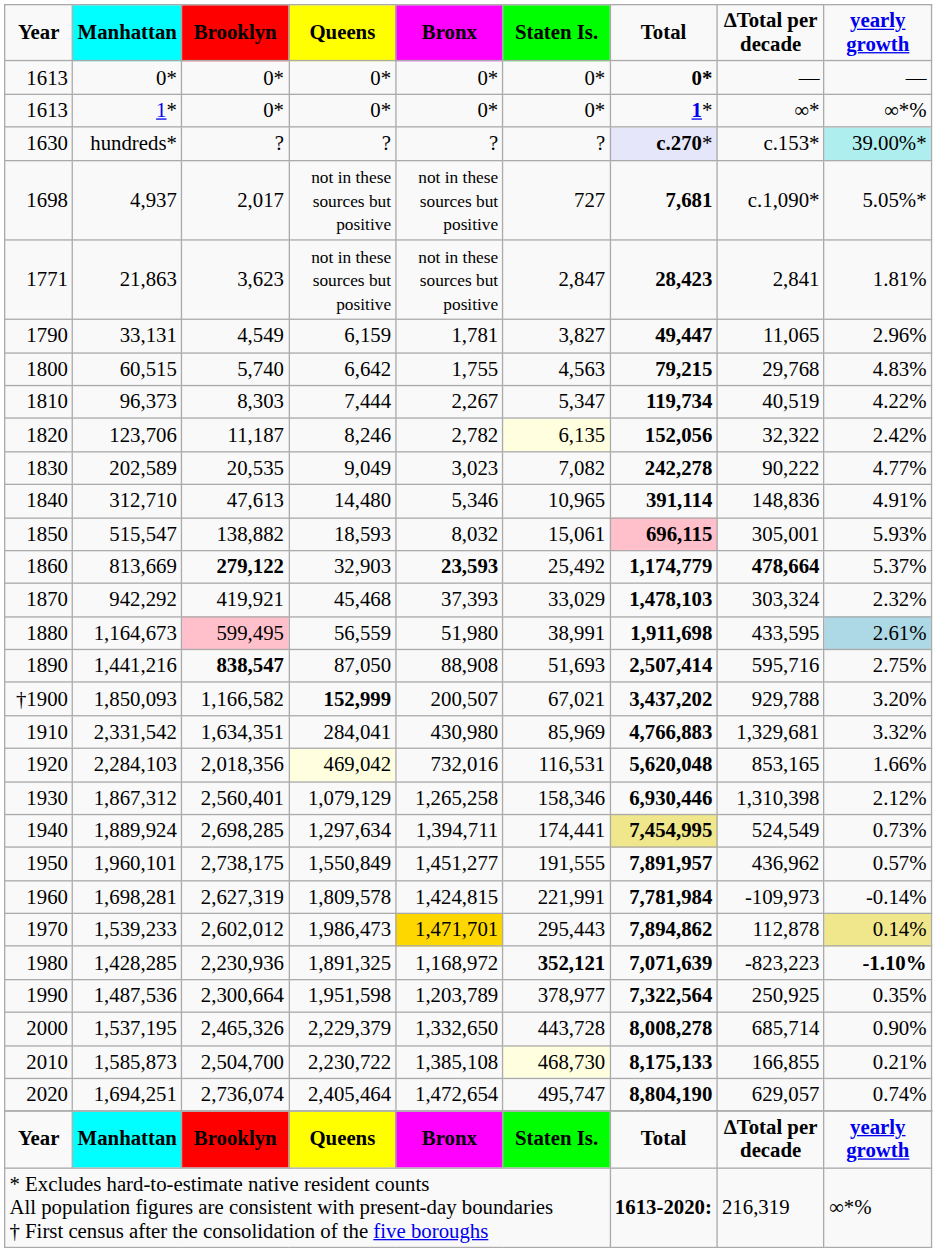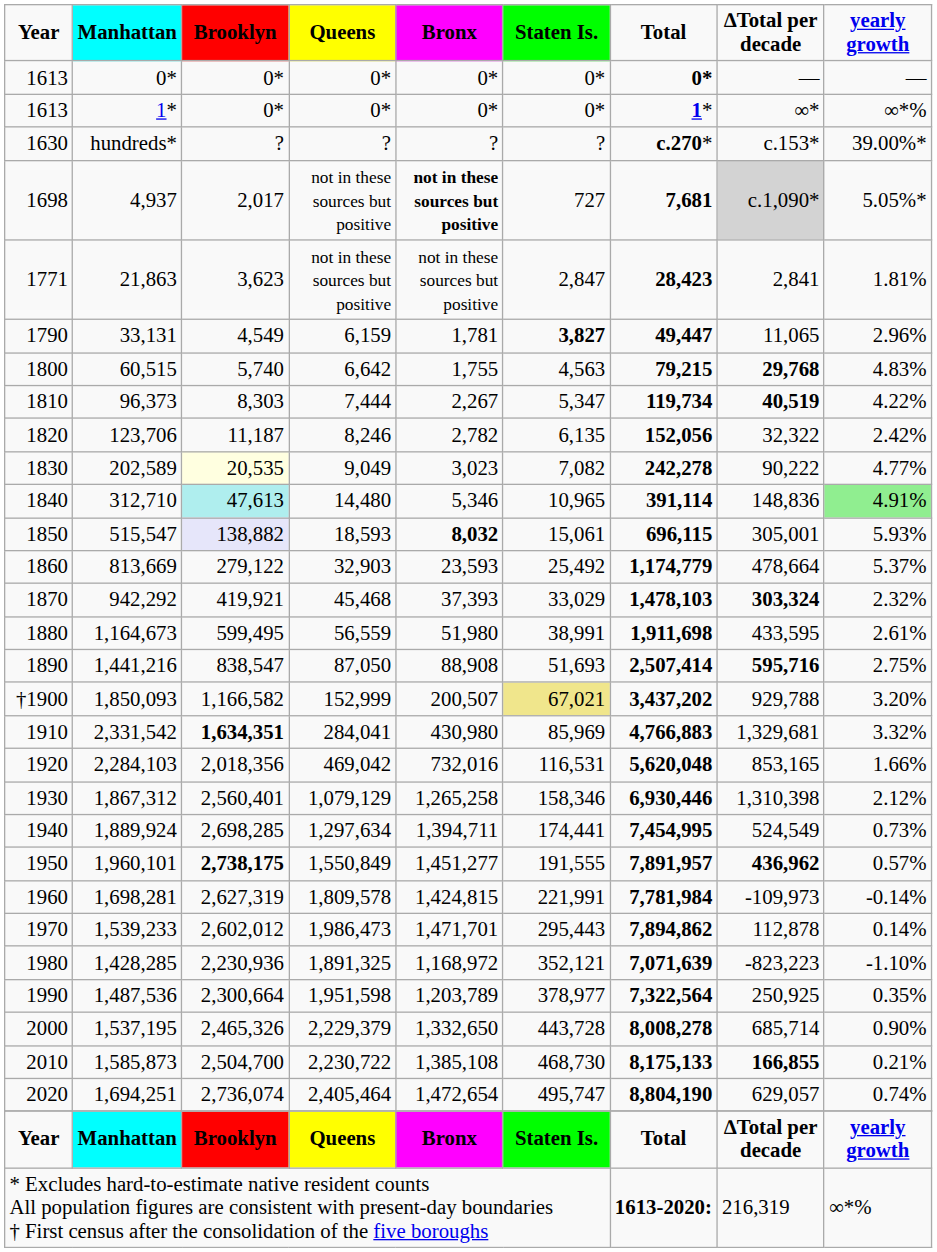(684, 143) lavender background -> (684, 143) no background
(889, 143) paleturquoise background -> (889, 143) no background
(458, 201) normal -> (456, 199) bold
(784, 199) no background -> (784, 199) lightgrey background
(582, 335) normal -> (582, 335) bold
(791, 368) normal -> (791, 368) bold
(791, 401) normal -> (791, 401) bold
(582, 434) lightyellow background -> (582, 434) no background
(255, 467) no background -> (255, 467) lightyellow background
(255, 500) no background -> (255, 500) paleturquoise background
(900, 500) no background -> (900, 500) lightgreen background
(250, 533) no background -> (250, 533) lavender background
(475, 533) normal -> (475, 533) bold
(679, 533) pink background -> (679, 533) no background
(250, 566) bold -> (250, 566) normal
(470, 566) bold -> (470, 566) normal
(786, 566) bold -> (786, 566) normal
(786, 599) normal -> (786, 599) bold
(250, 632) pink background -> (250, 632) no background
(900, 632) lightblue background -> (900, 632) no background
(250, 665) bold -> (250, 665) normal
(786, 665) normal -> (786, 665) bold
(357, 698) bold -> (357, 698) normal
(577, 698) no background -> (577, 698) khaki background
(242, 731) normal -> (242, 731) bold
(357, 764) lightyellow background -> (357, 764) no background
(671, 830) khaki background -> (671, 830) no background
(242, 863) normal -> (242, 863) bold
(786, 863) normal -> (786, 863) bold
(457, 929) gold background -> (457, 929) no background
(900, 929) khaki background -> (900, 929) no background
(571, 962) bold -> (571, 962) normal
(894, 962) bold -> (896, 962) normal
(571, 1061) lightyellow background -> (571, 1061) no background
(786, 1061) normal -> (786, 1061) bold
